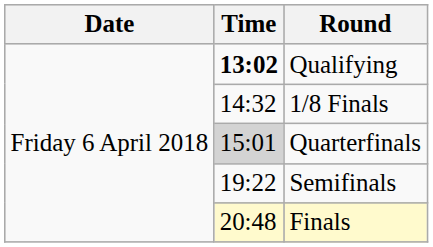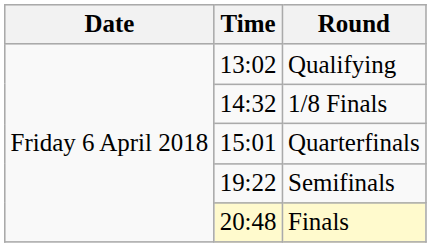(249, 63) bold -> (248, 63) normal
(248, 143) lightgrey background -> (248, 143) no background
